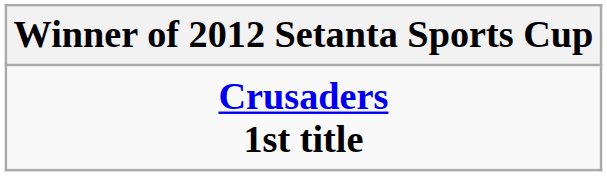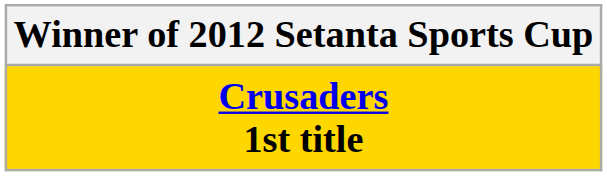(303, 116) no background -> (303, 116) gold background
